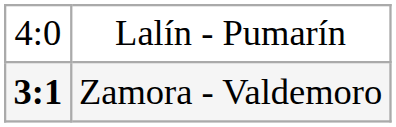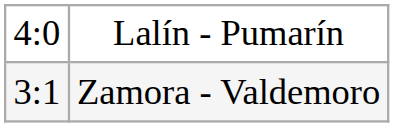(38, 91) bold -> (37, 91) normal
